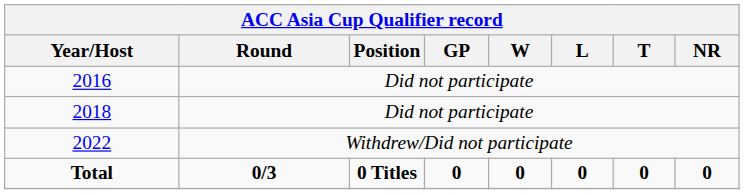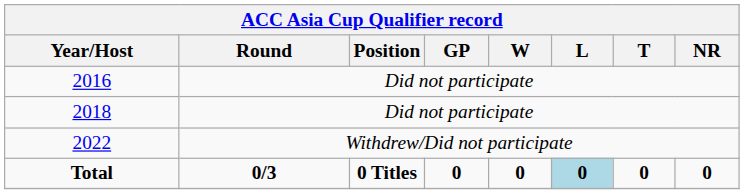(582, 173) no background -> (582, 173) lightblue background
